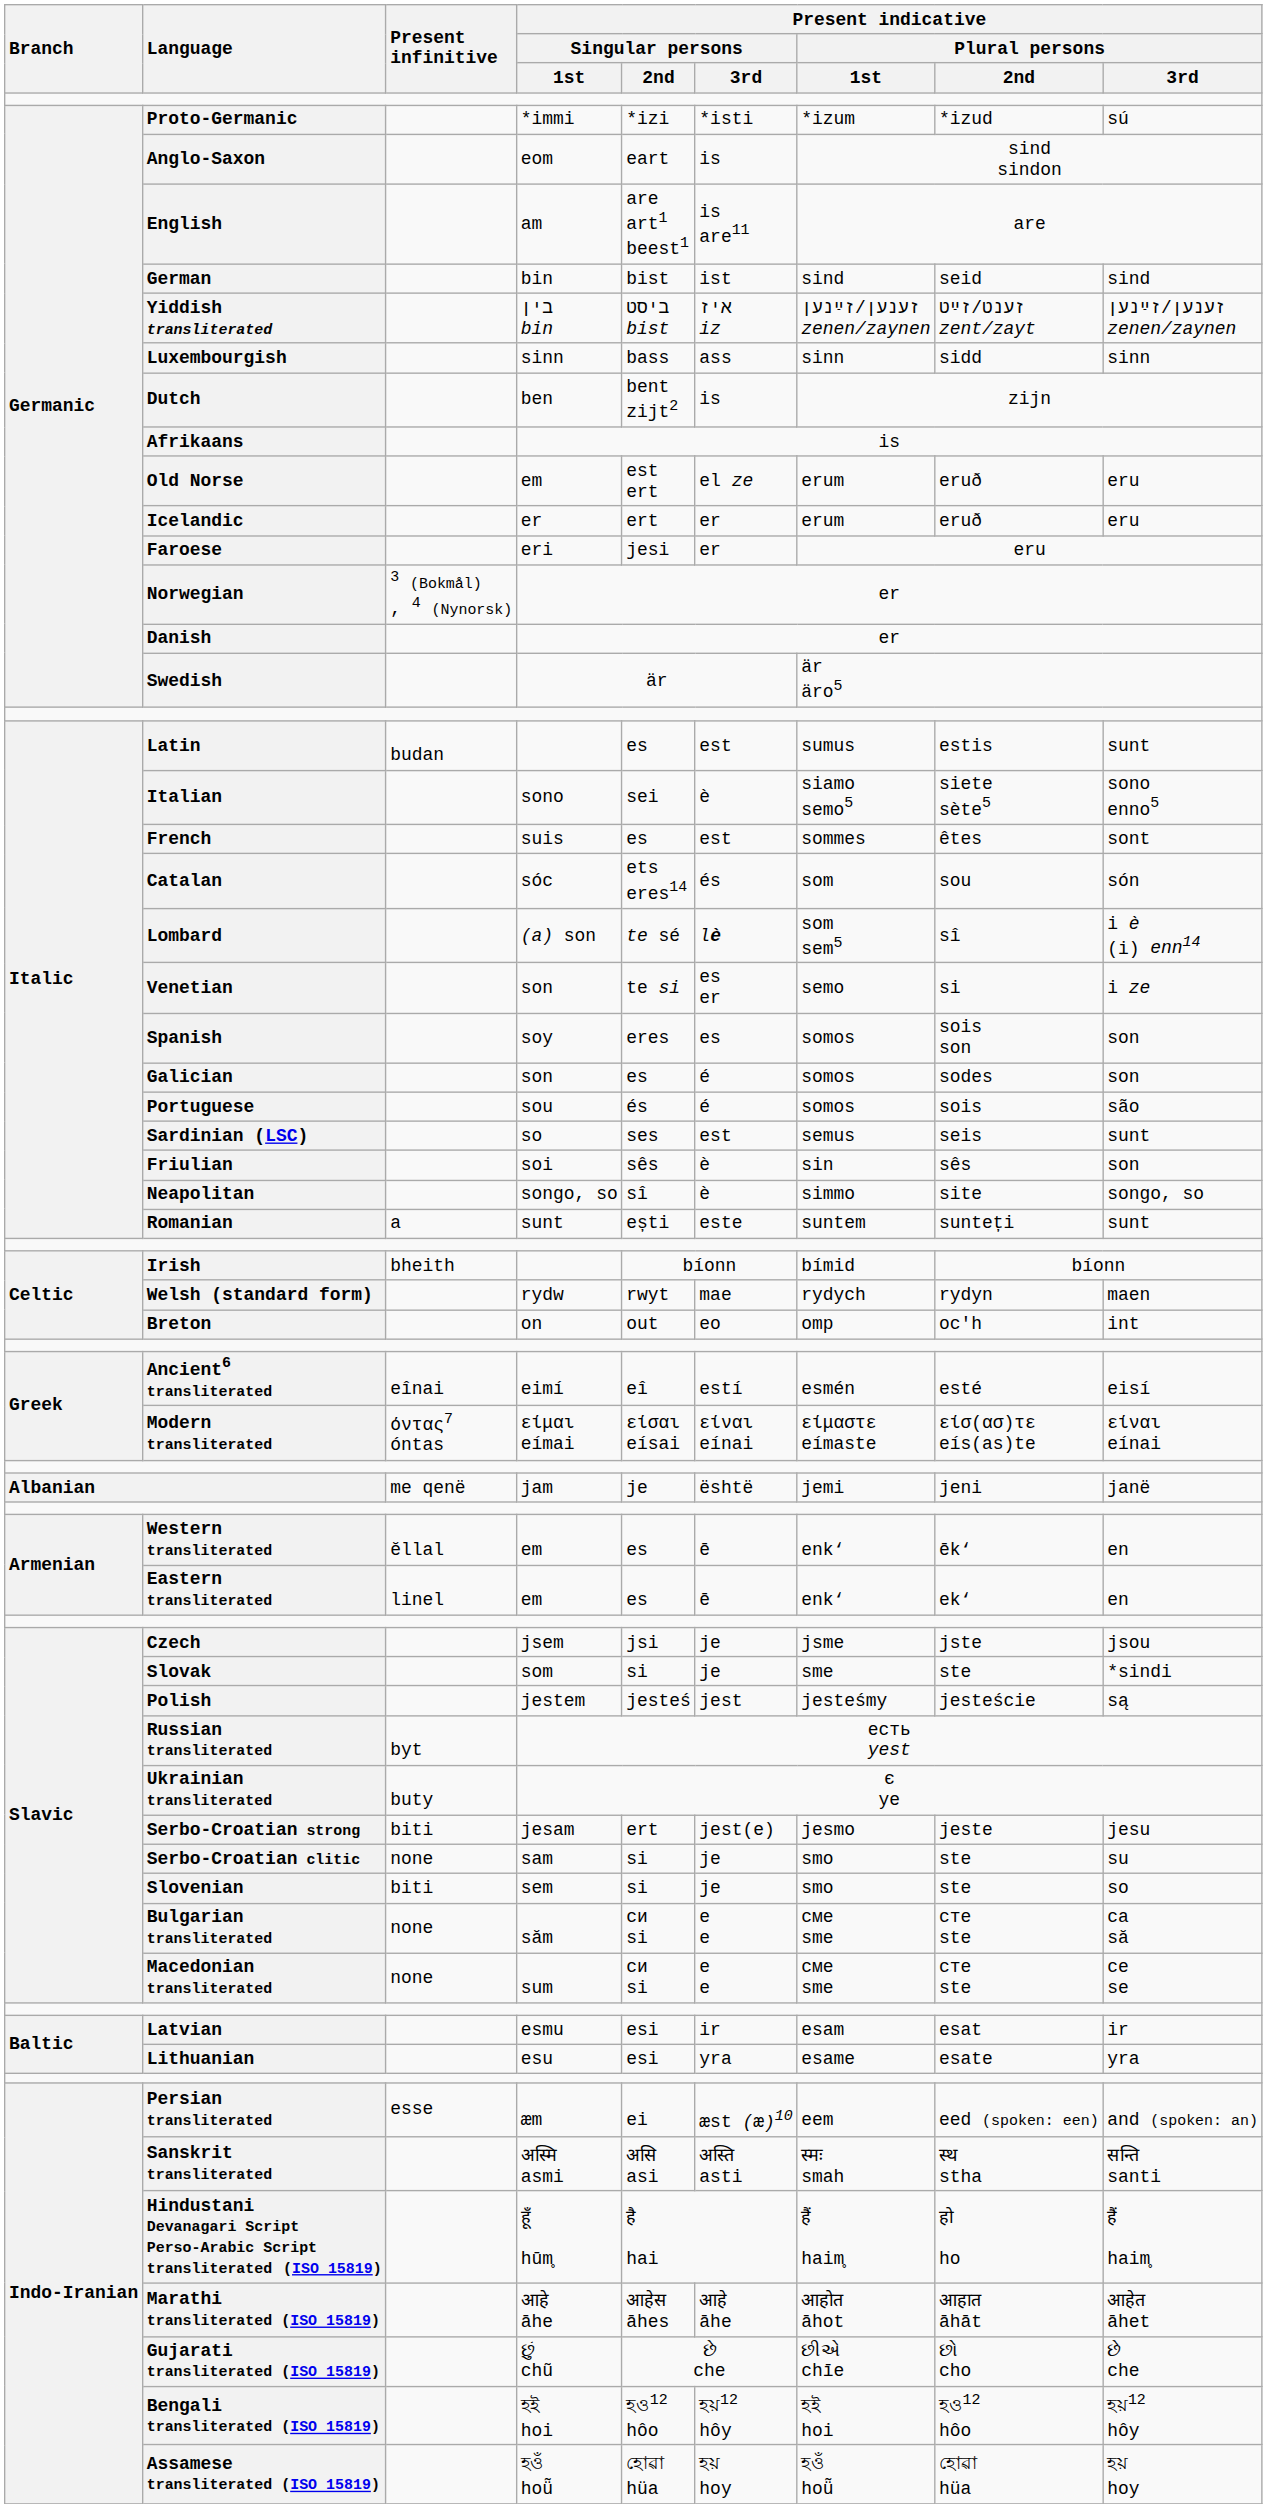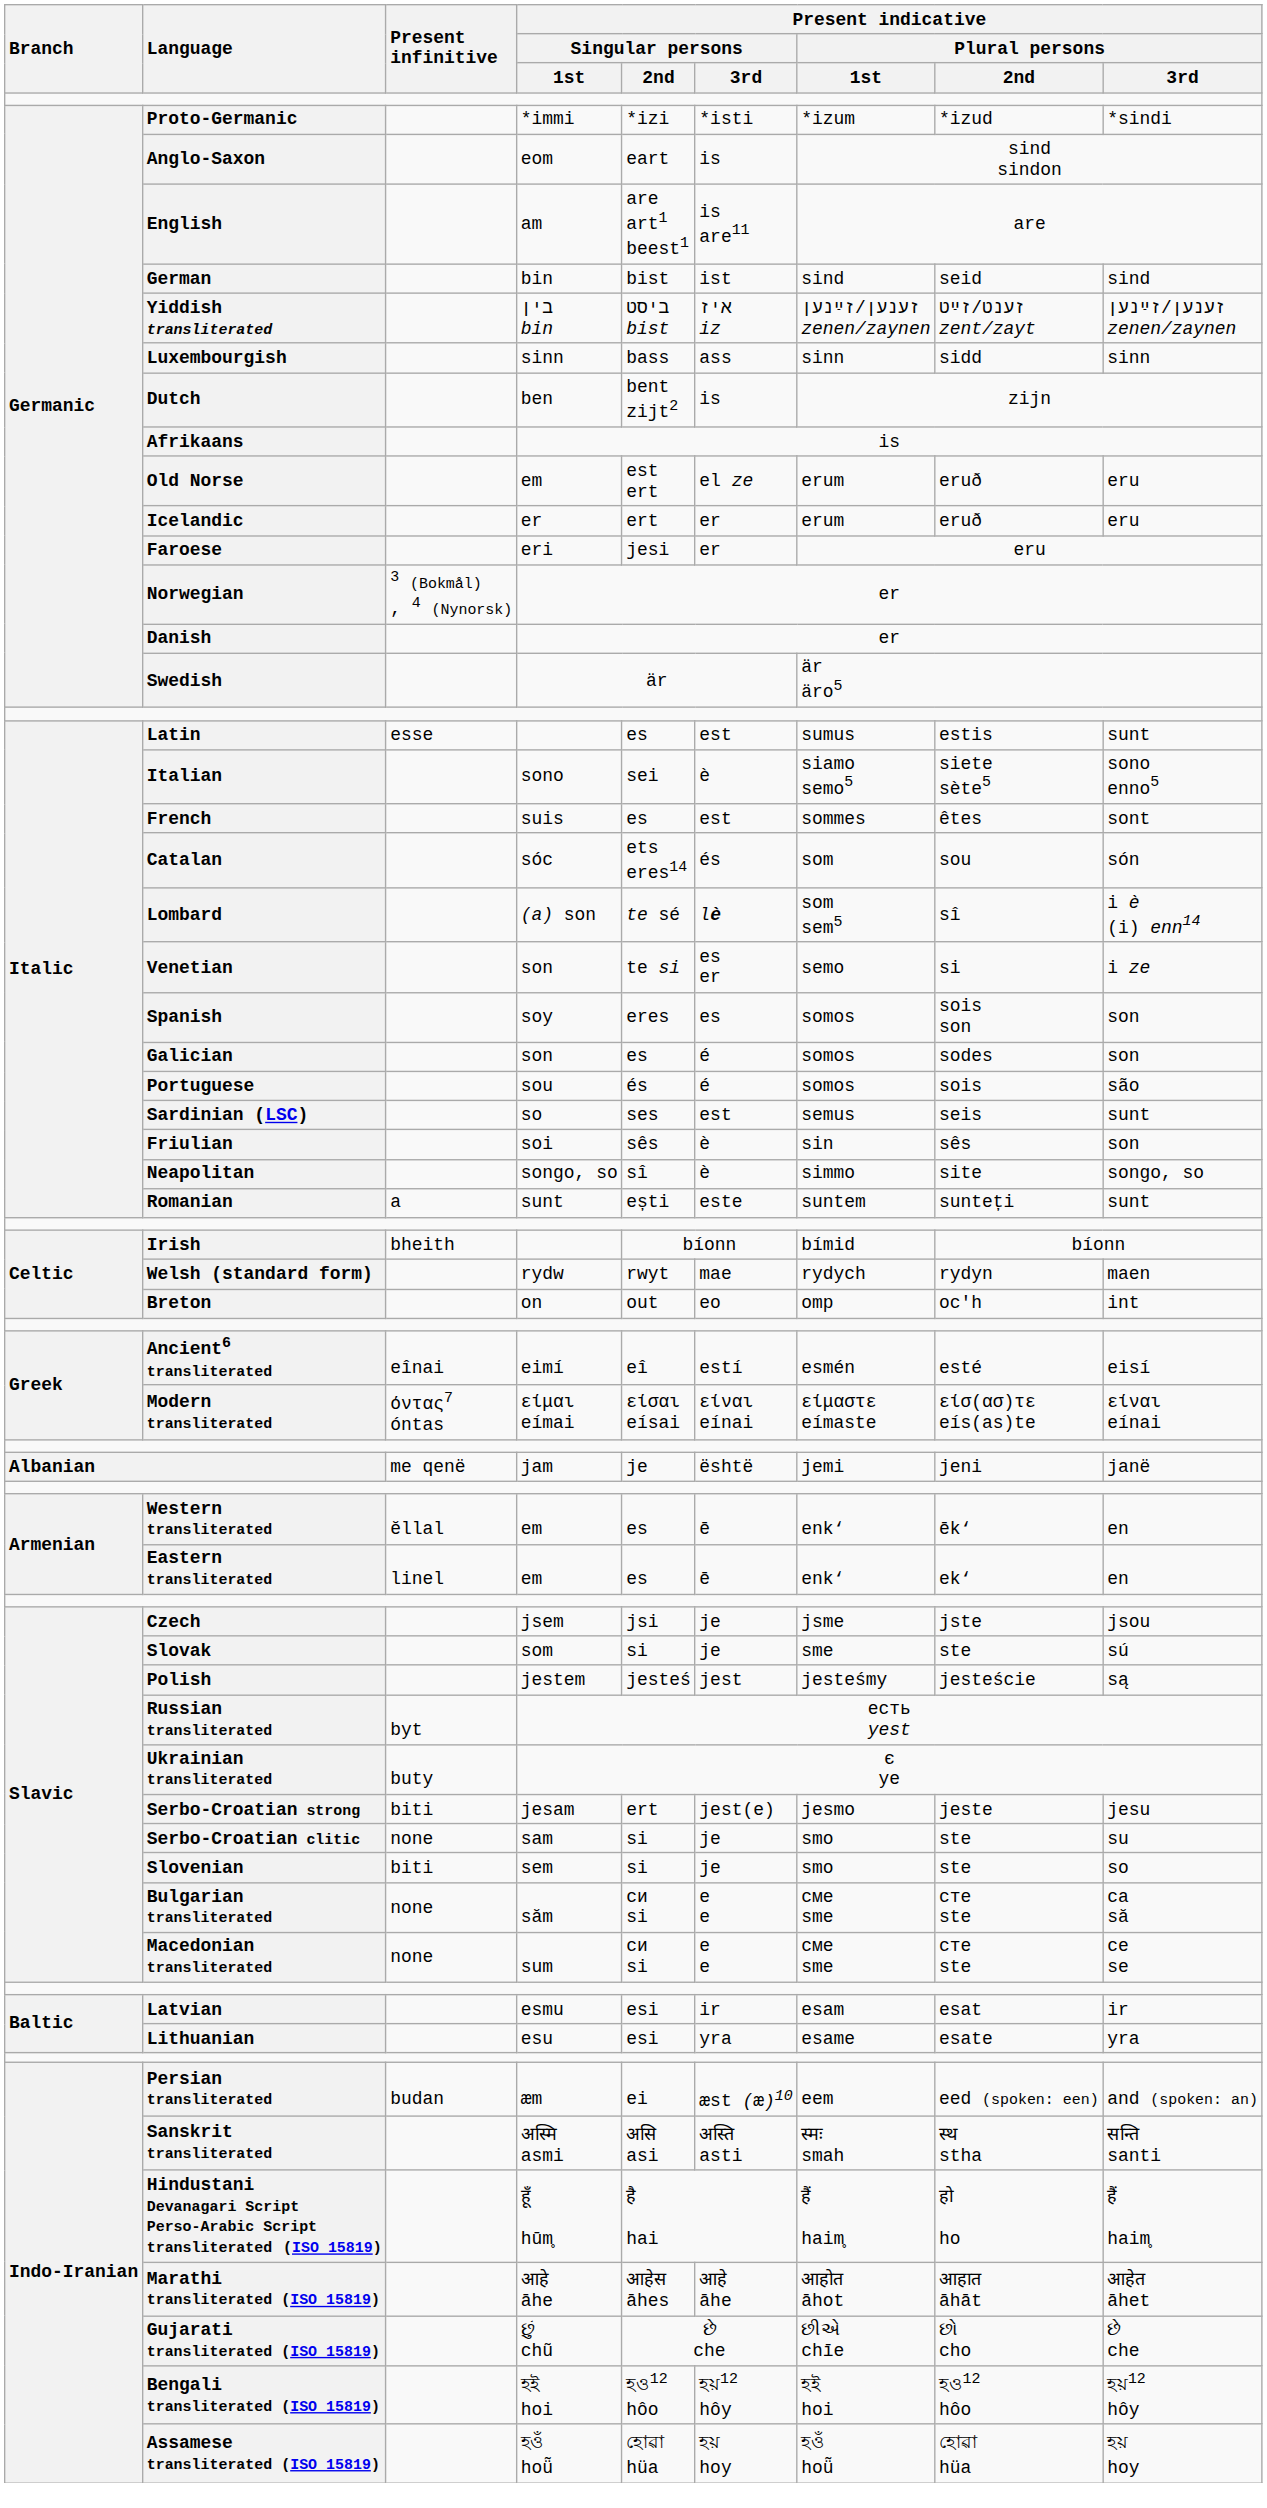(1118, 120) sú -> (1139, 120) *sindi
(417, 756) budan -> (412, 735) esse
(1139, 1671) *sindi -> (1118, 1651) sú
(412, 2110) esse -> (417, 2099) budan
